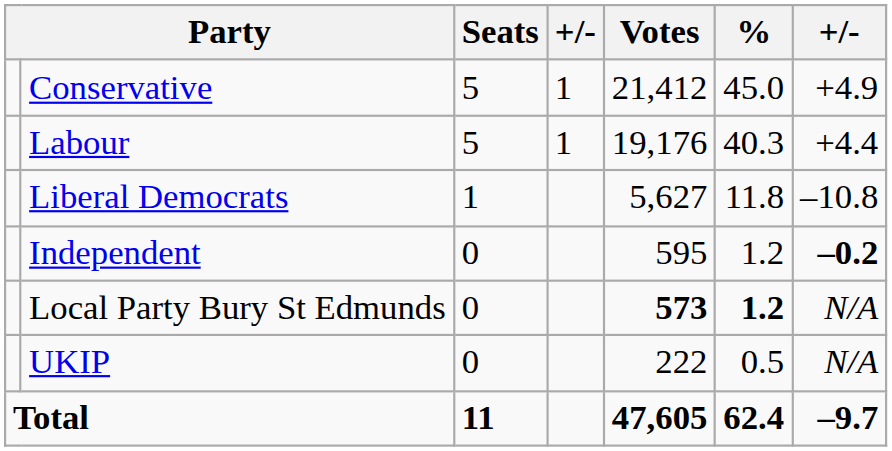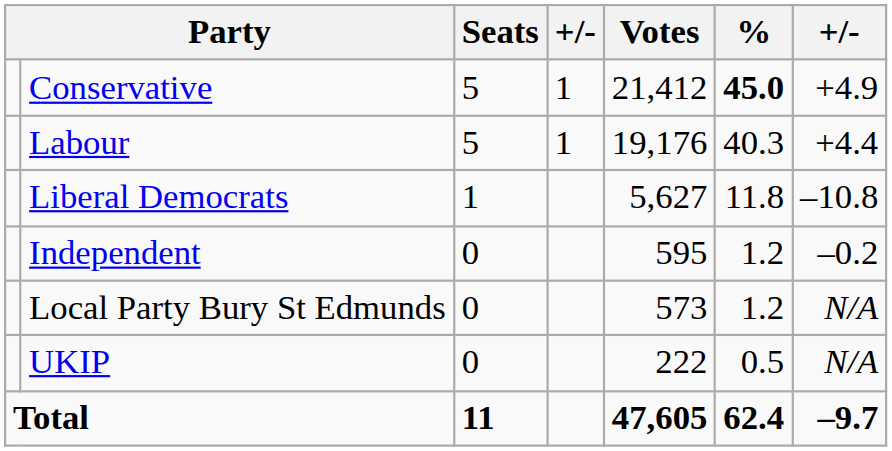(754, 87) normal -> (754, 87) bold
(848, 252) bold -> (848, 252) normal
(681, 307) bold -> (681, 307) normal
(762, 307) bold -> (762, 307) normal
